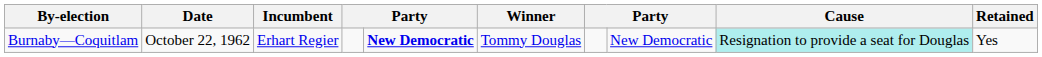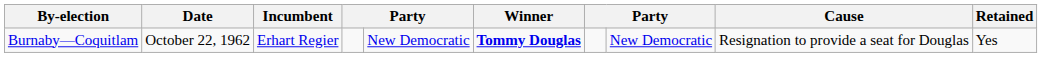(421, 40) bold -> (418, 40) normal
(531, 40) normal -> (529, 40) bold
(844, 40) paleturquoise background -> (844, 40) no background
